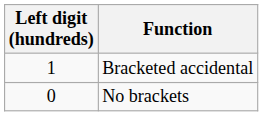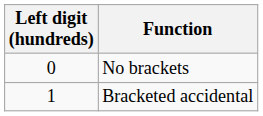rows swapped: (146, 96) <-> (178, 67)
